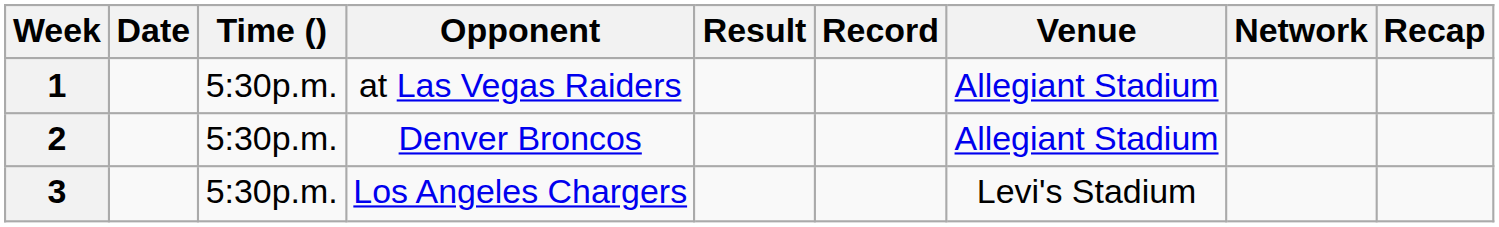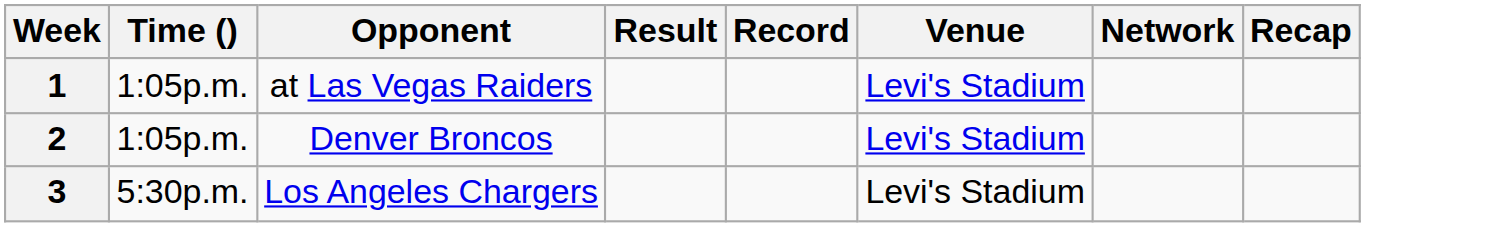- column: (153, 31)
(272, 85) 5:30p.m. -> (183, 85) 1:05p.m.
(1087, 85) Allegiant Stadium -> (975, 85) Levi's Stadium
(272, 138) 5:30p.m. -> (183, 138) 1:05p.m.
(1087, 138) Allegiant Stadium -> (975, 138) Levi's Stadium
